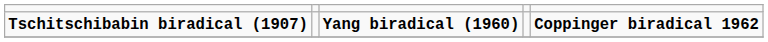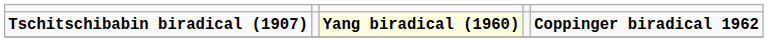(421, 25) no background -> (421, 25) lightyellow background
